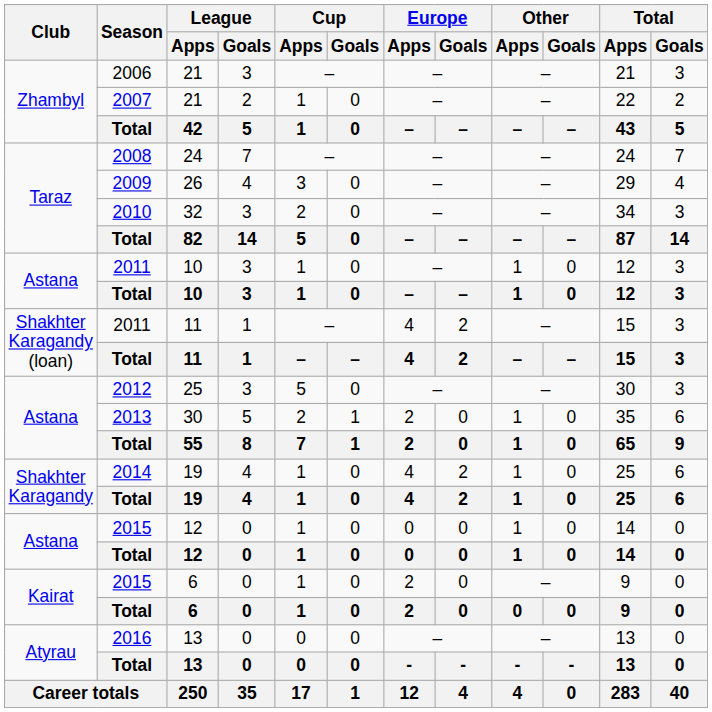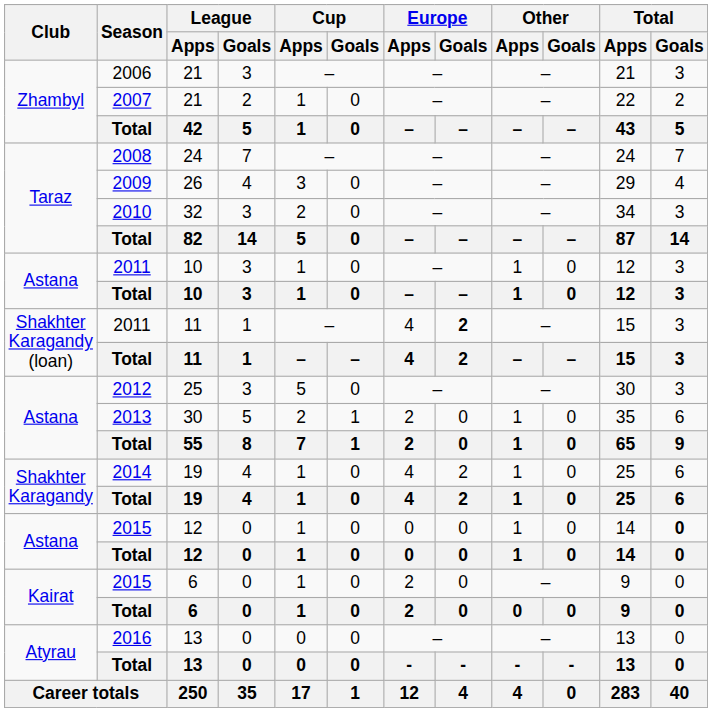(463, 325) normal -> (463, 325) bold
(680, 527) normal -> (680, 527) bold
